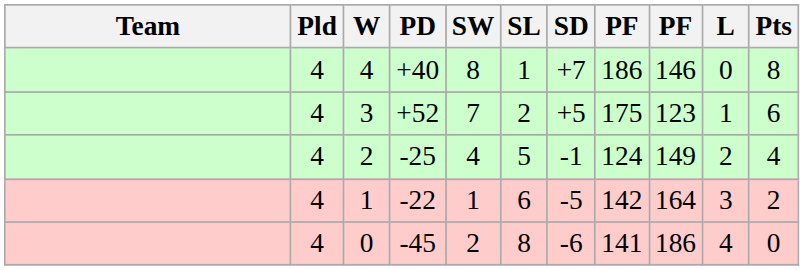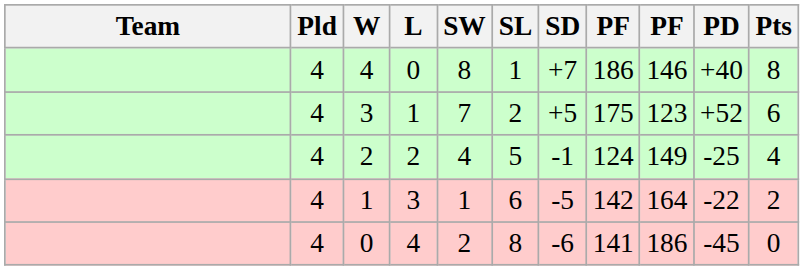columns swapped: (726, 26) <-> (418, 26)
